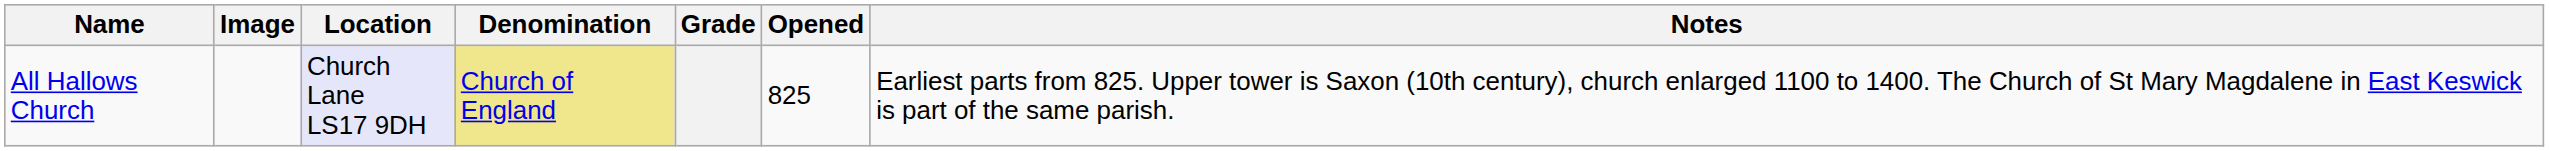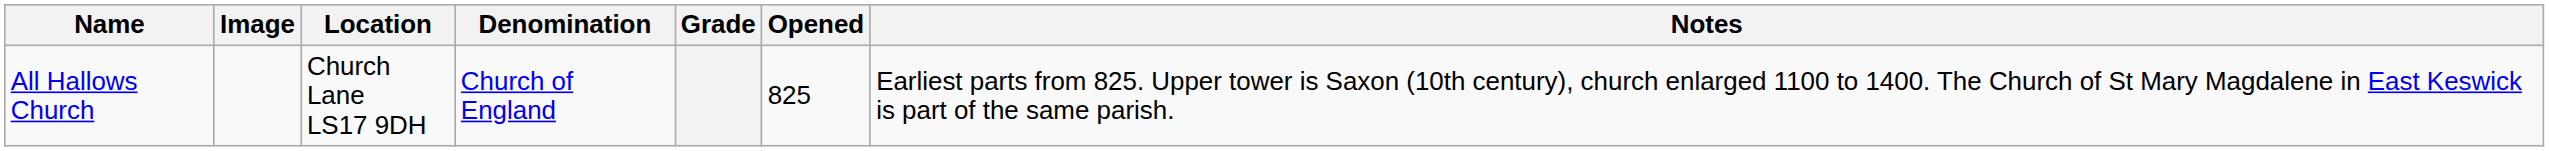(367, 95) lavender background -> (367, 95) no background
(517, 95) khaki background -> (517, 95) no background
